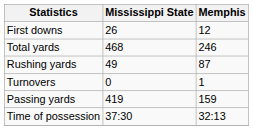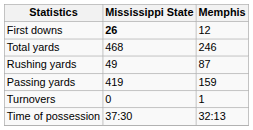(111, 30) normal -> (111, 30) bold
rows swapped: (41, 99) <-> (31, 82)
